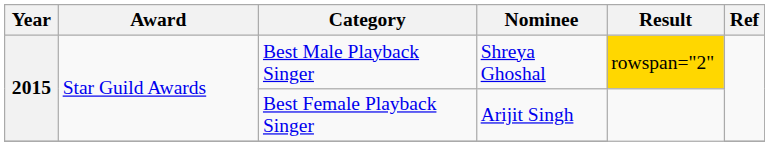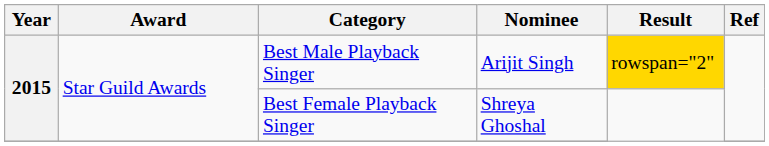(513, 61) Shreya Ghoshal -> (527, 61) Arijit Singh
(527, 114) Arijit Singh -> (513, 114) Shreya Ghoshal
